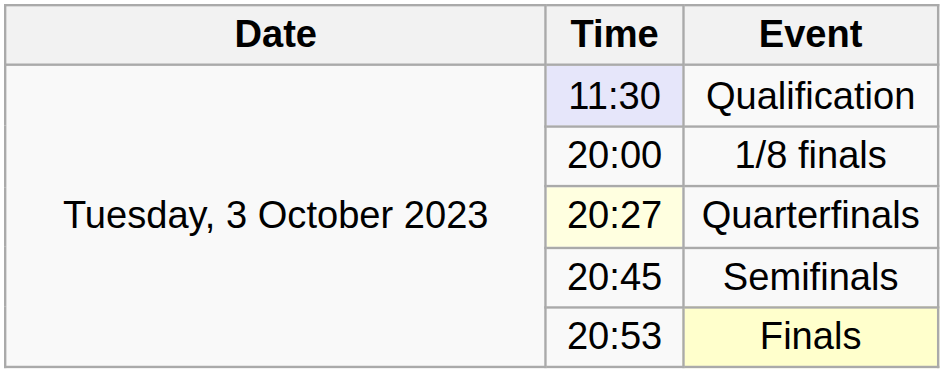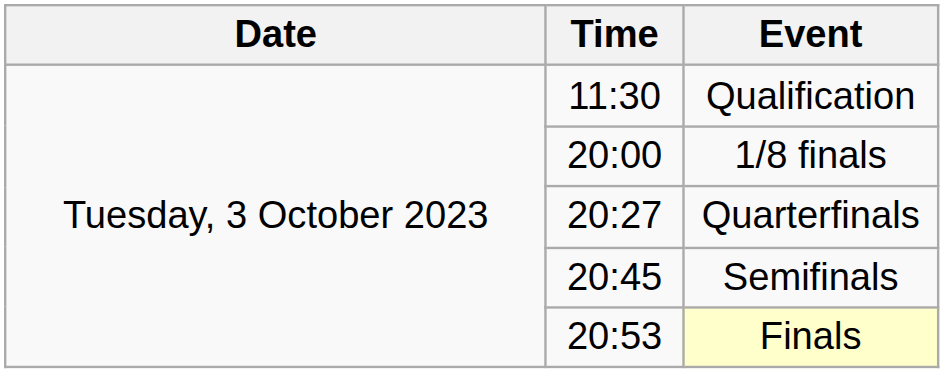(615, 95) lavender background -> (615, 95) no background
(615, 215) lightyellow background -> (615, 215) no background
